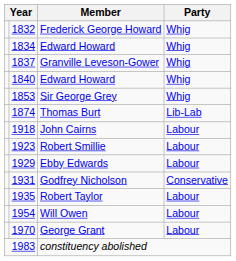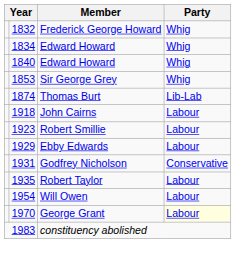- row: (23, 63)
(183, 230) no background -> (183, 213) lightyellow background
